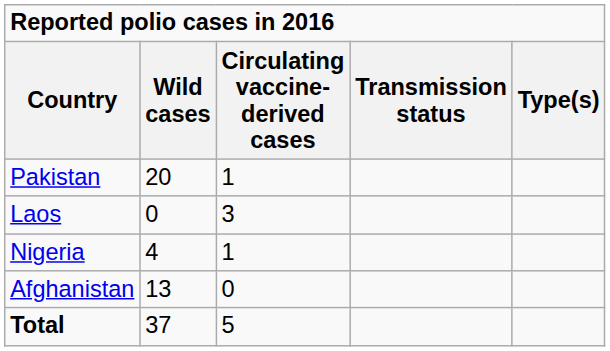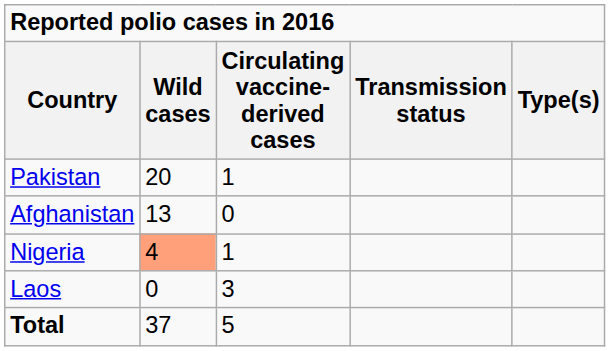rows swapped: (72, 289) <-> (36, 214)
(152, 251) no background -> (152, 251) lightsalmon background
